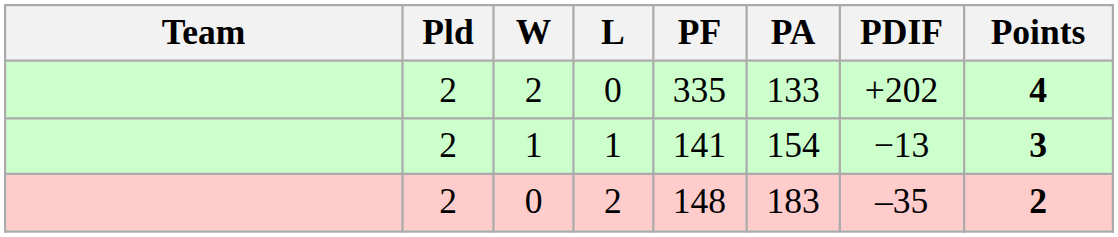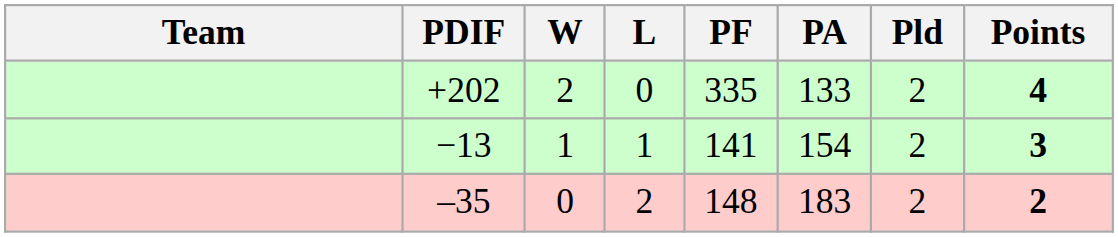columns swapped: (448, 32) <-> (902, 32)
